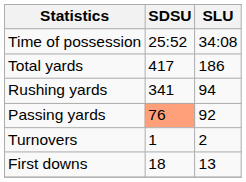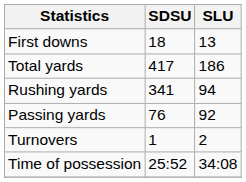rows swapped: (48, 164) <-> (75, 41)
(157, 115) lightsalmon background -> (157, 115) no background
